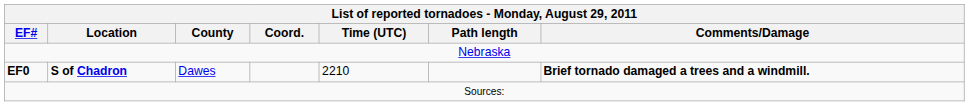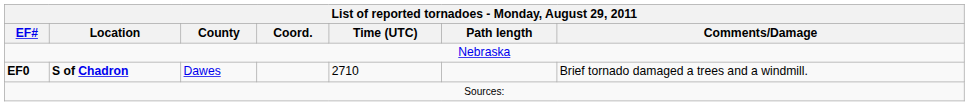(336, 71) 2210 -> (345, 71) 2710
(677, 71) bold -> (684, 71) normal
